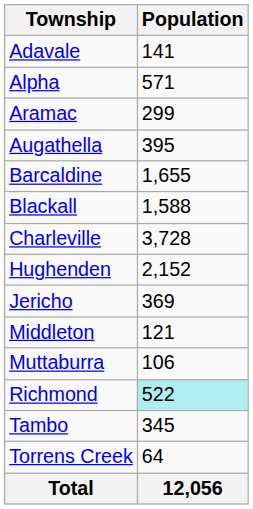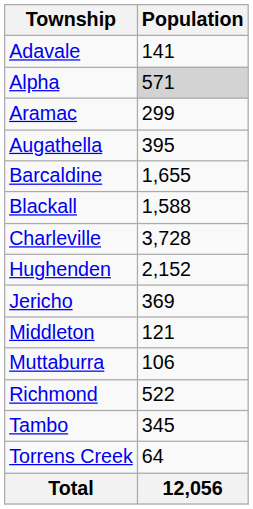(158, 82) no background -> (158, 82) lightgrey background
(158, 394) paleturquoise background -> (158, 394) no background
